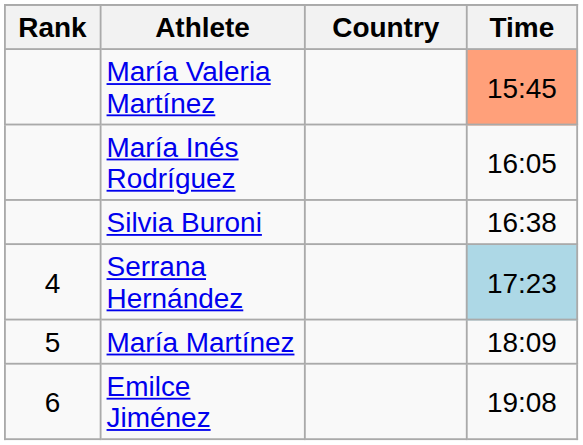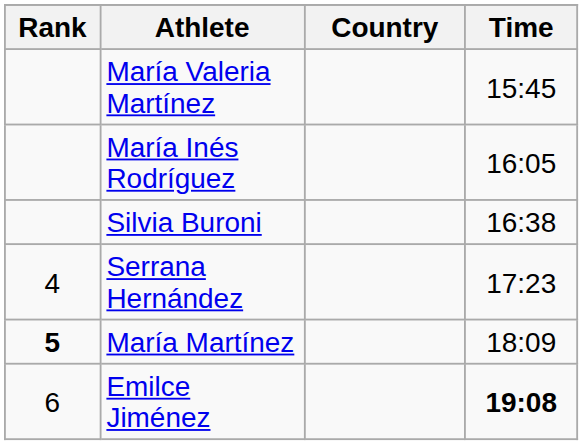(522, 87) lightsalmon background -> (521, 87) no background
(522, 283) lightblue background -> (521, 283) no background
(52, 342) normal -> (52, 342) bold
(522, 402) normal -> (521, 402) bold
